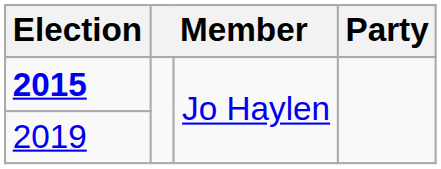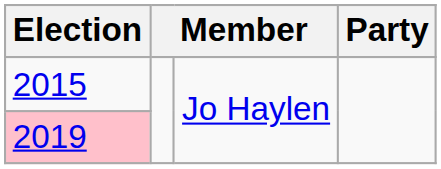(50, 83) bold -> (50, 83) normal
(50, 136) no background -> (50, 136) pink background
